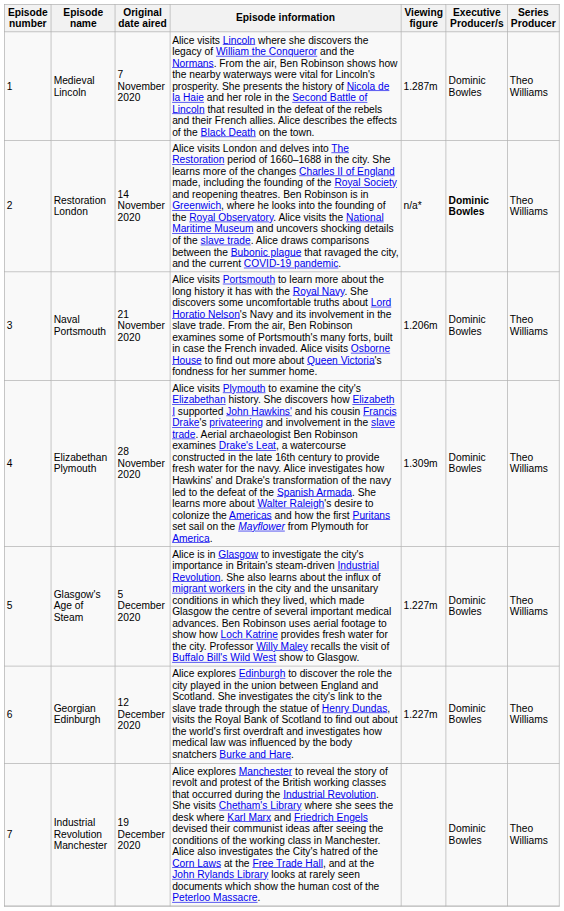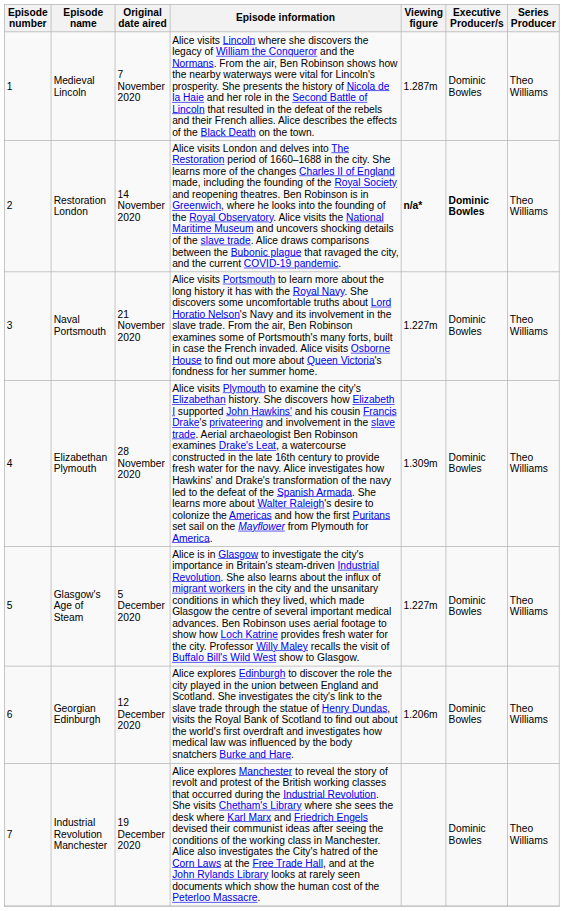(413, 206) normal -> (413, 206) bold
(421, 326) 1.206m -> (421, 326) 1.227m
(421, 714) 1.227m -> (421, 714) 1.206m
